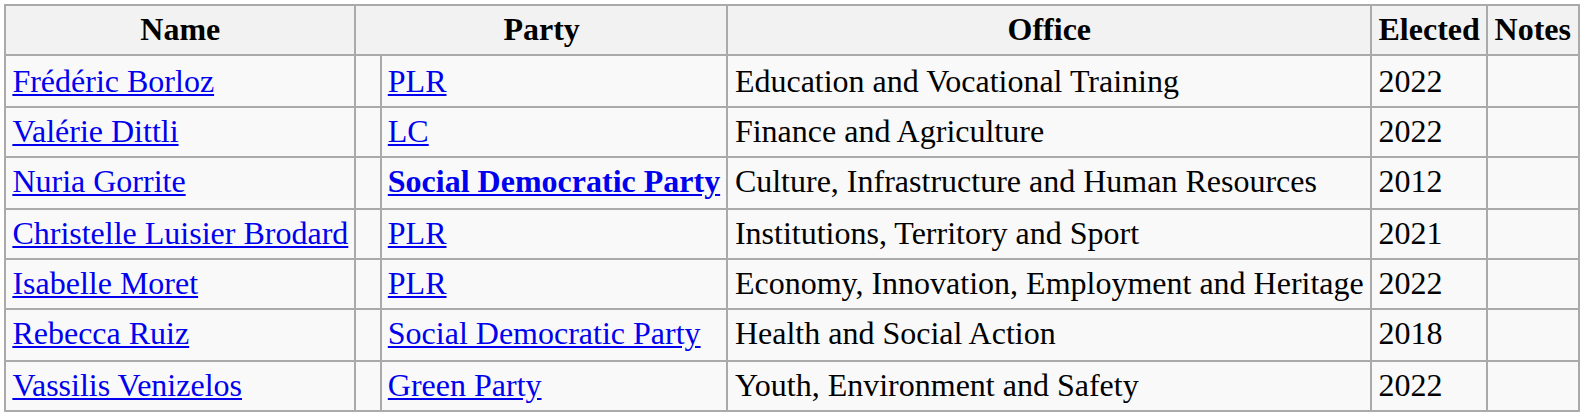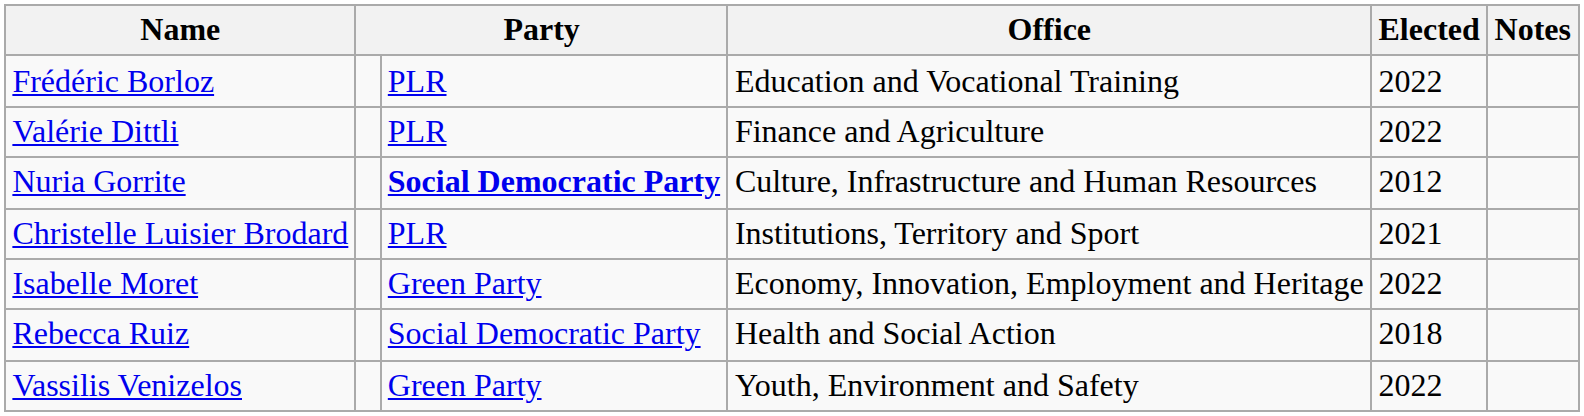(408, 131) LC -> (417, 131) PLR
(417, 283) PLR -> (465, 283) Green Party
